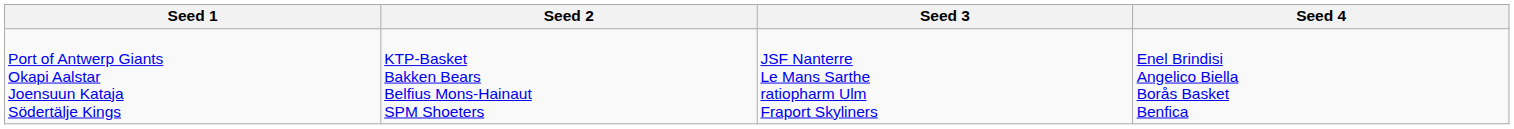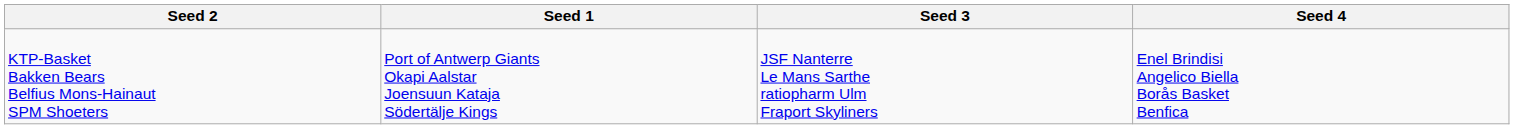columns swapped: (193, 16) <-> (569, 16)
